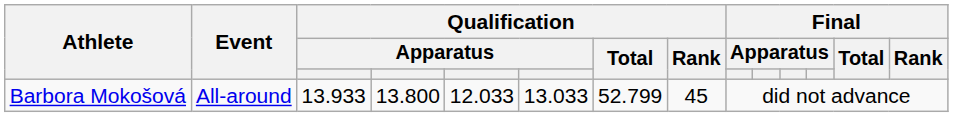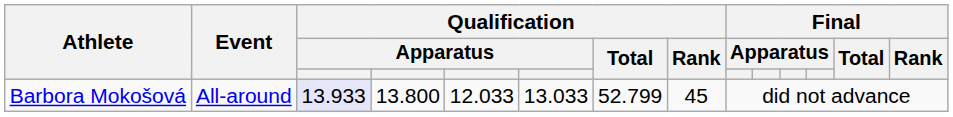(334, 96) no background -> (334, 96) lavender background
